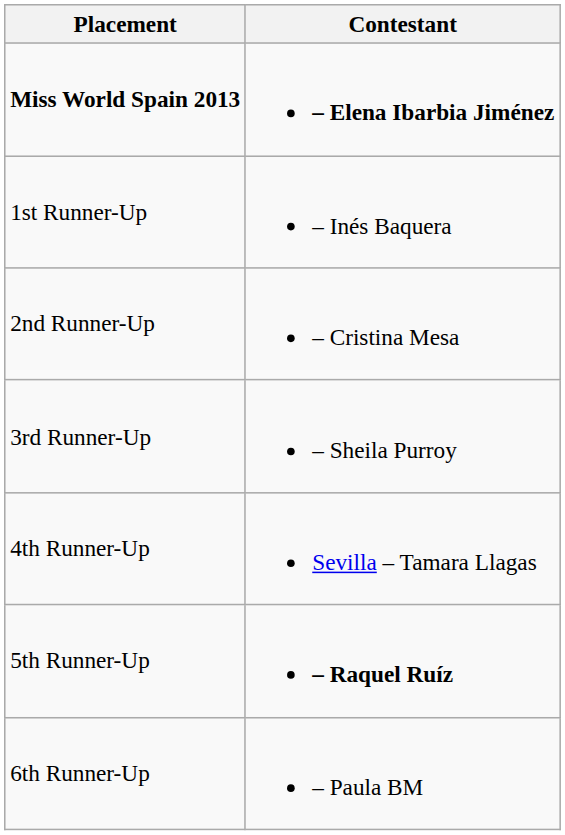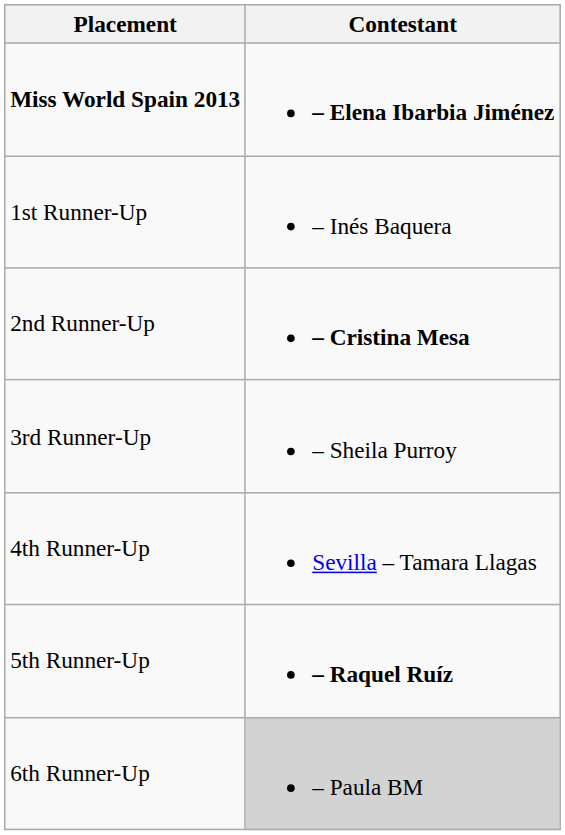(403, 338) normal -> (403, 338) bold
(403, 787) no background -> (403, 787) lightgrey background
